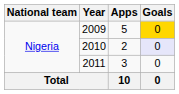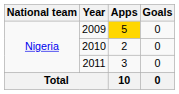(124, 30) no background -> (124, 30) gold background
(157, 30) gold background -> (157, 30) no background
(157, 47) lavender background -> (157, 47) no background
